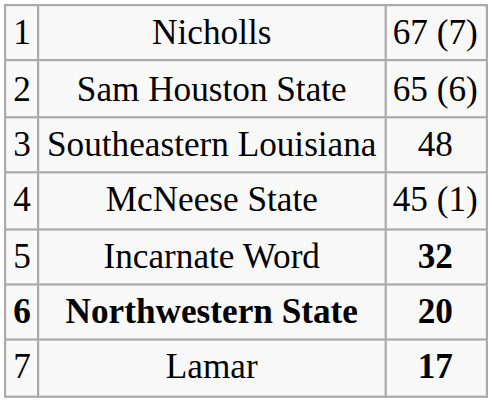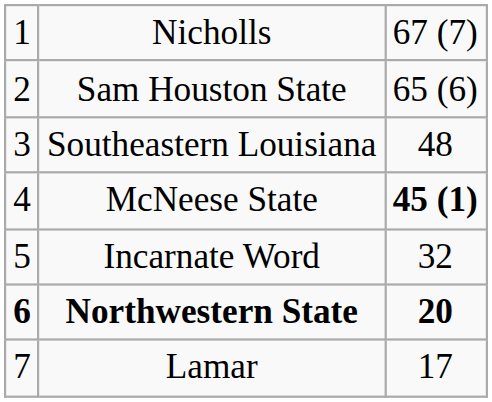(435, 199) normal -> (435, 199) bold
(435, 255) bold -> (435, 255) normal
(435, 367) bold -> (435, 367) normal
